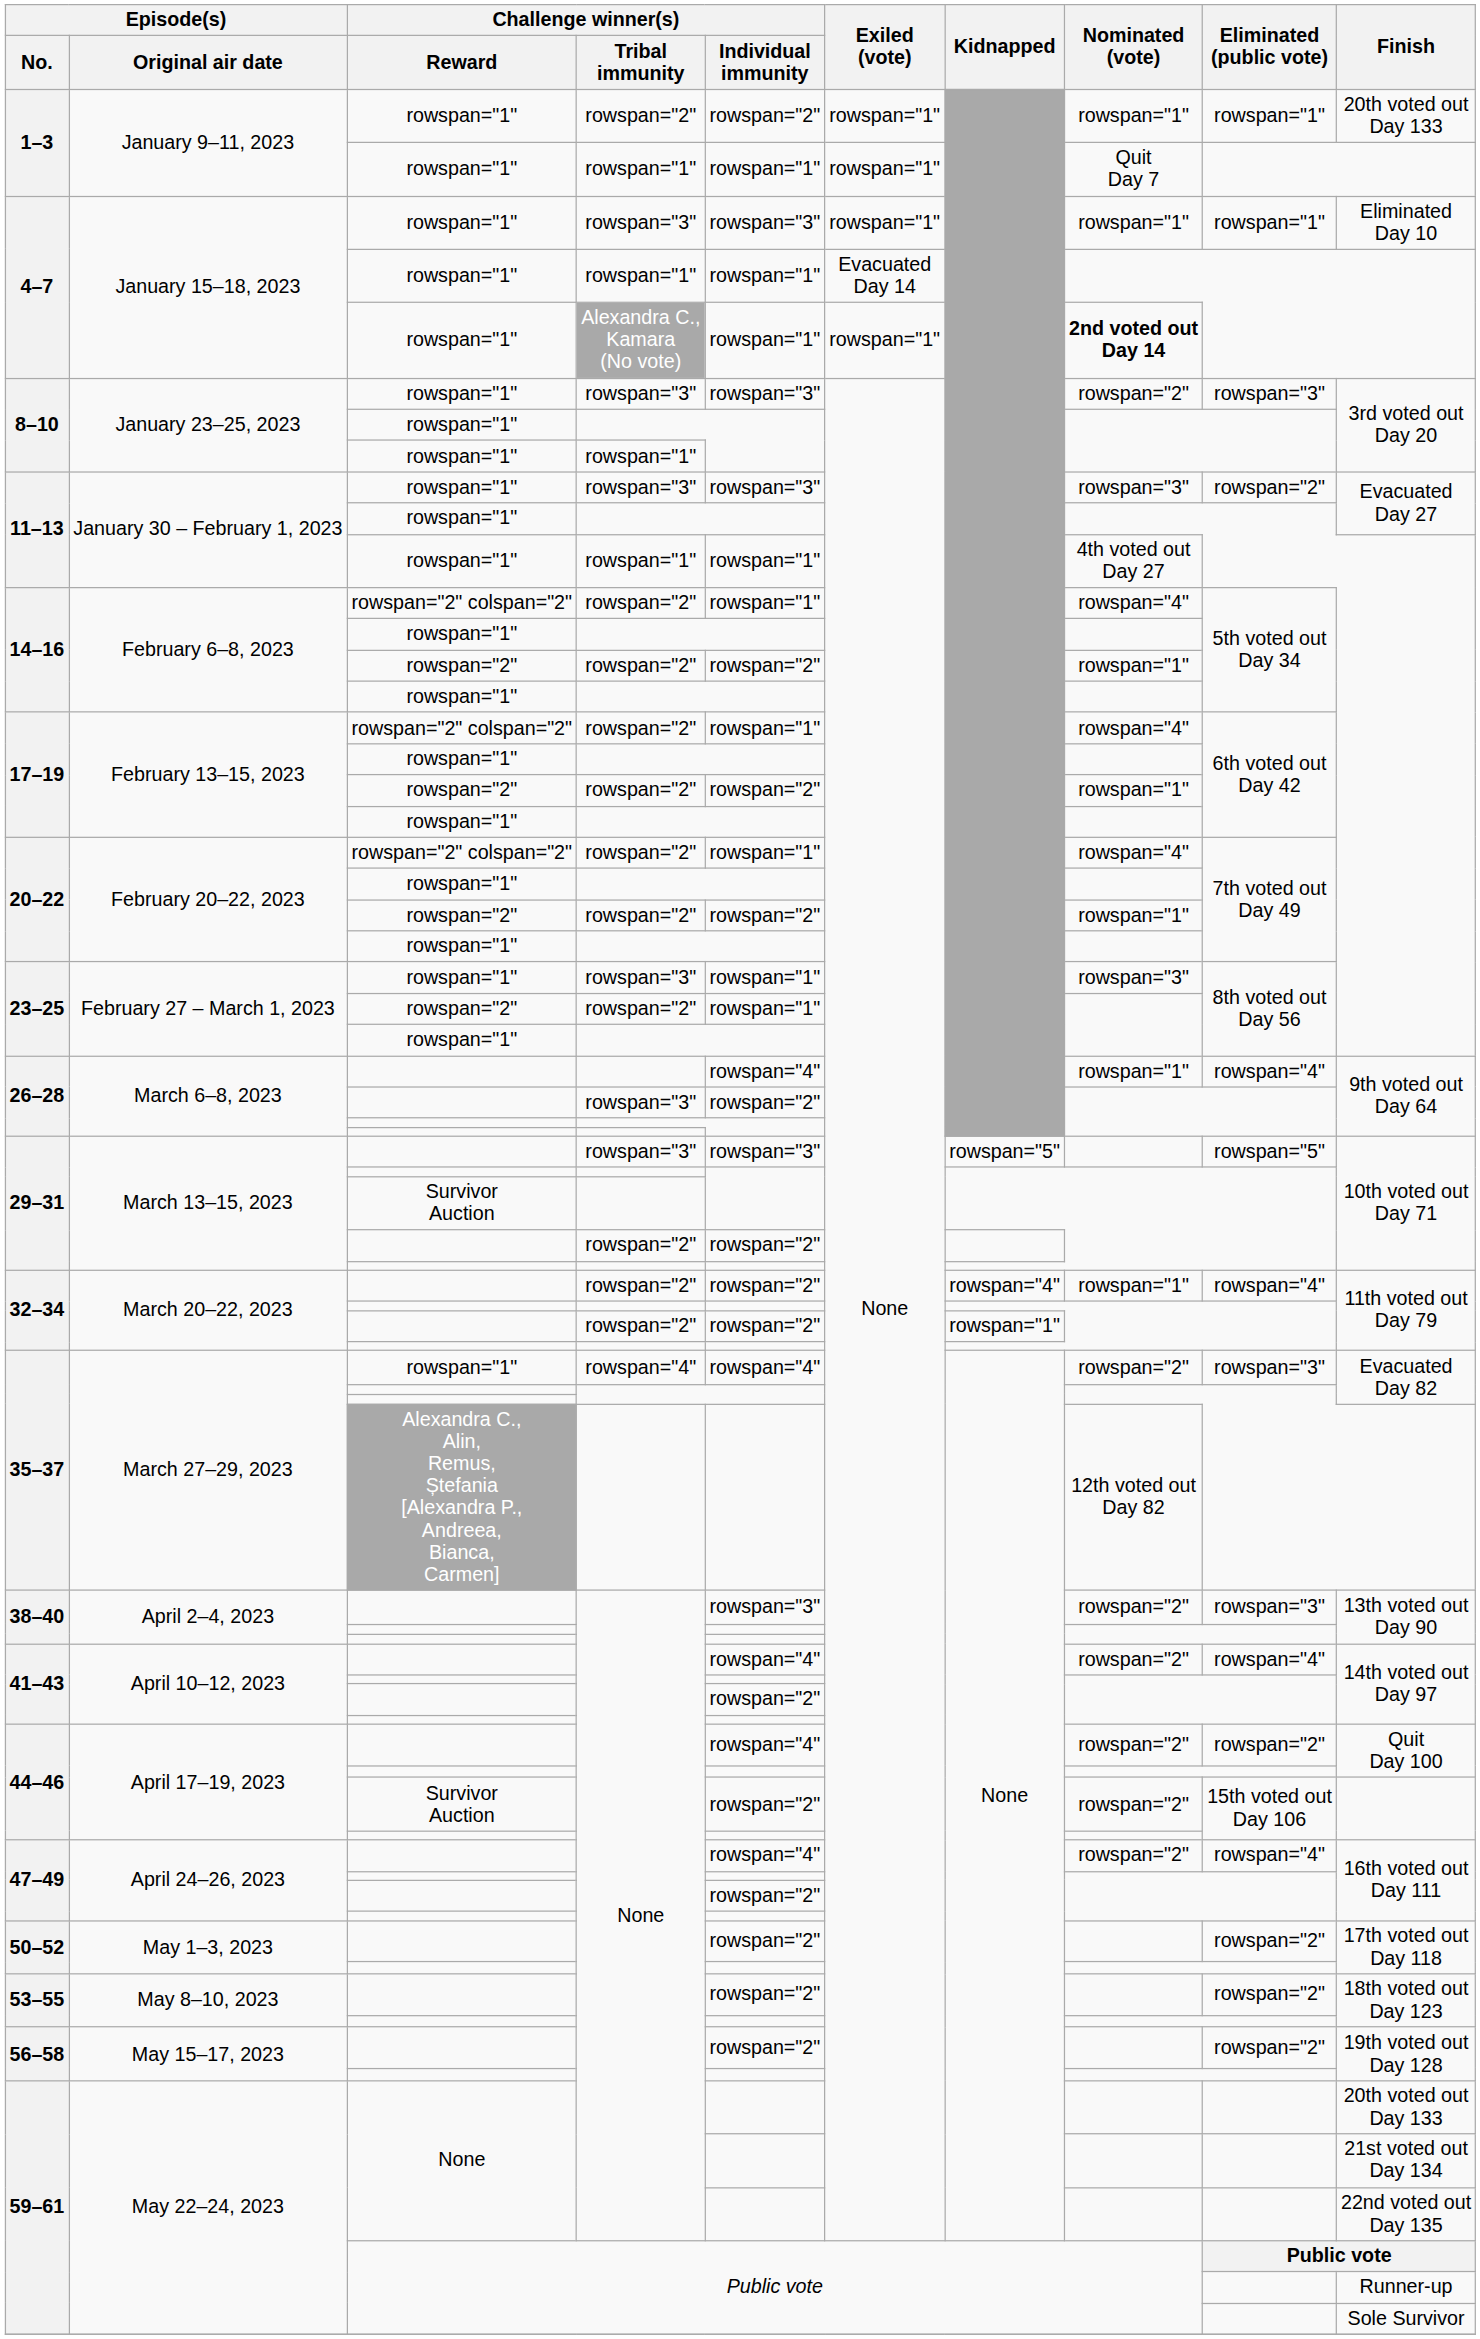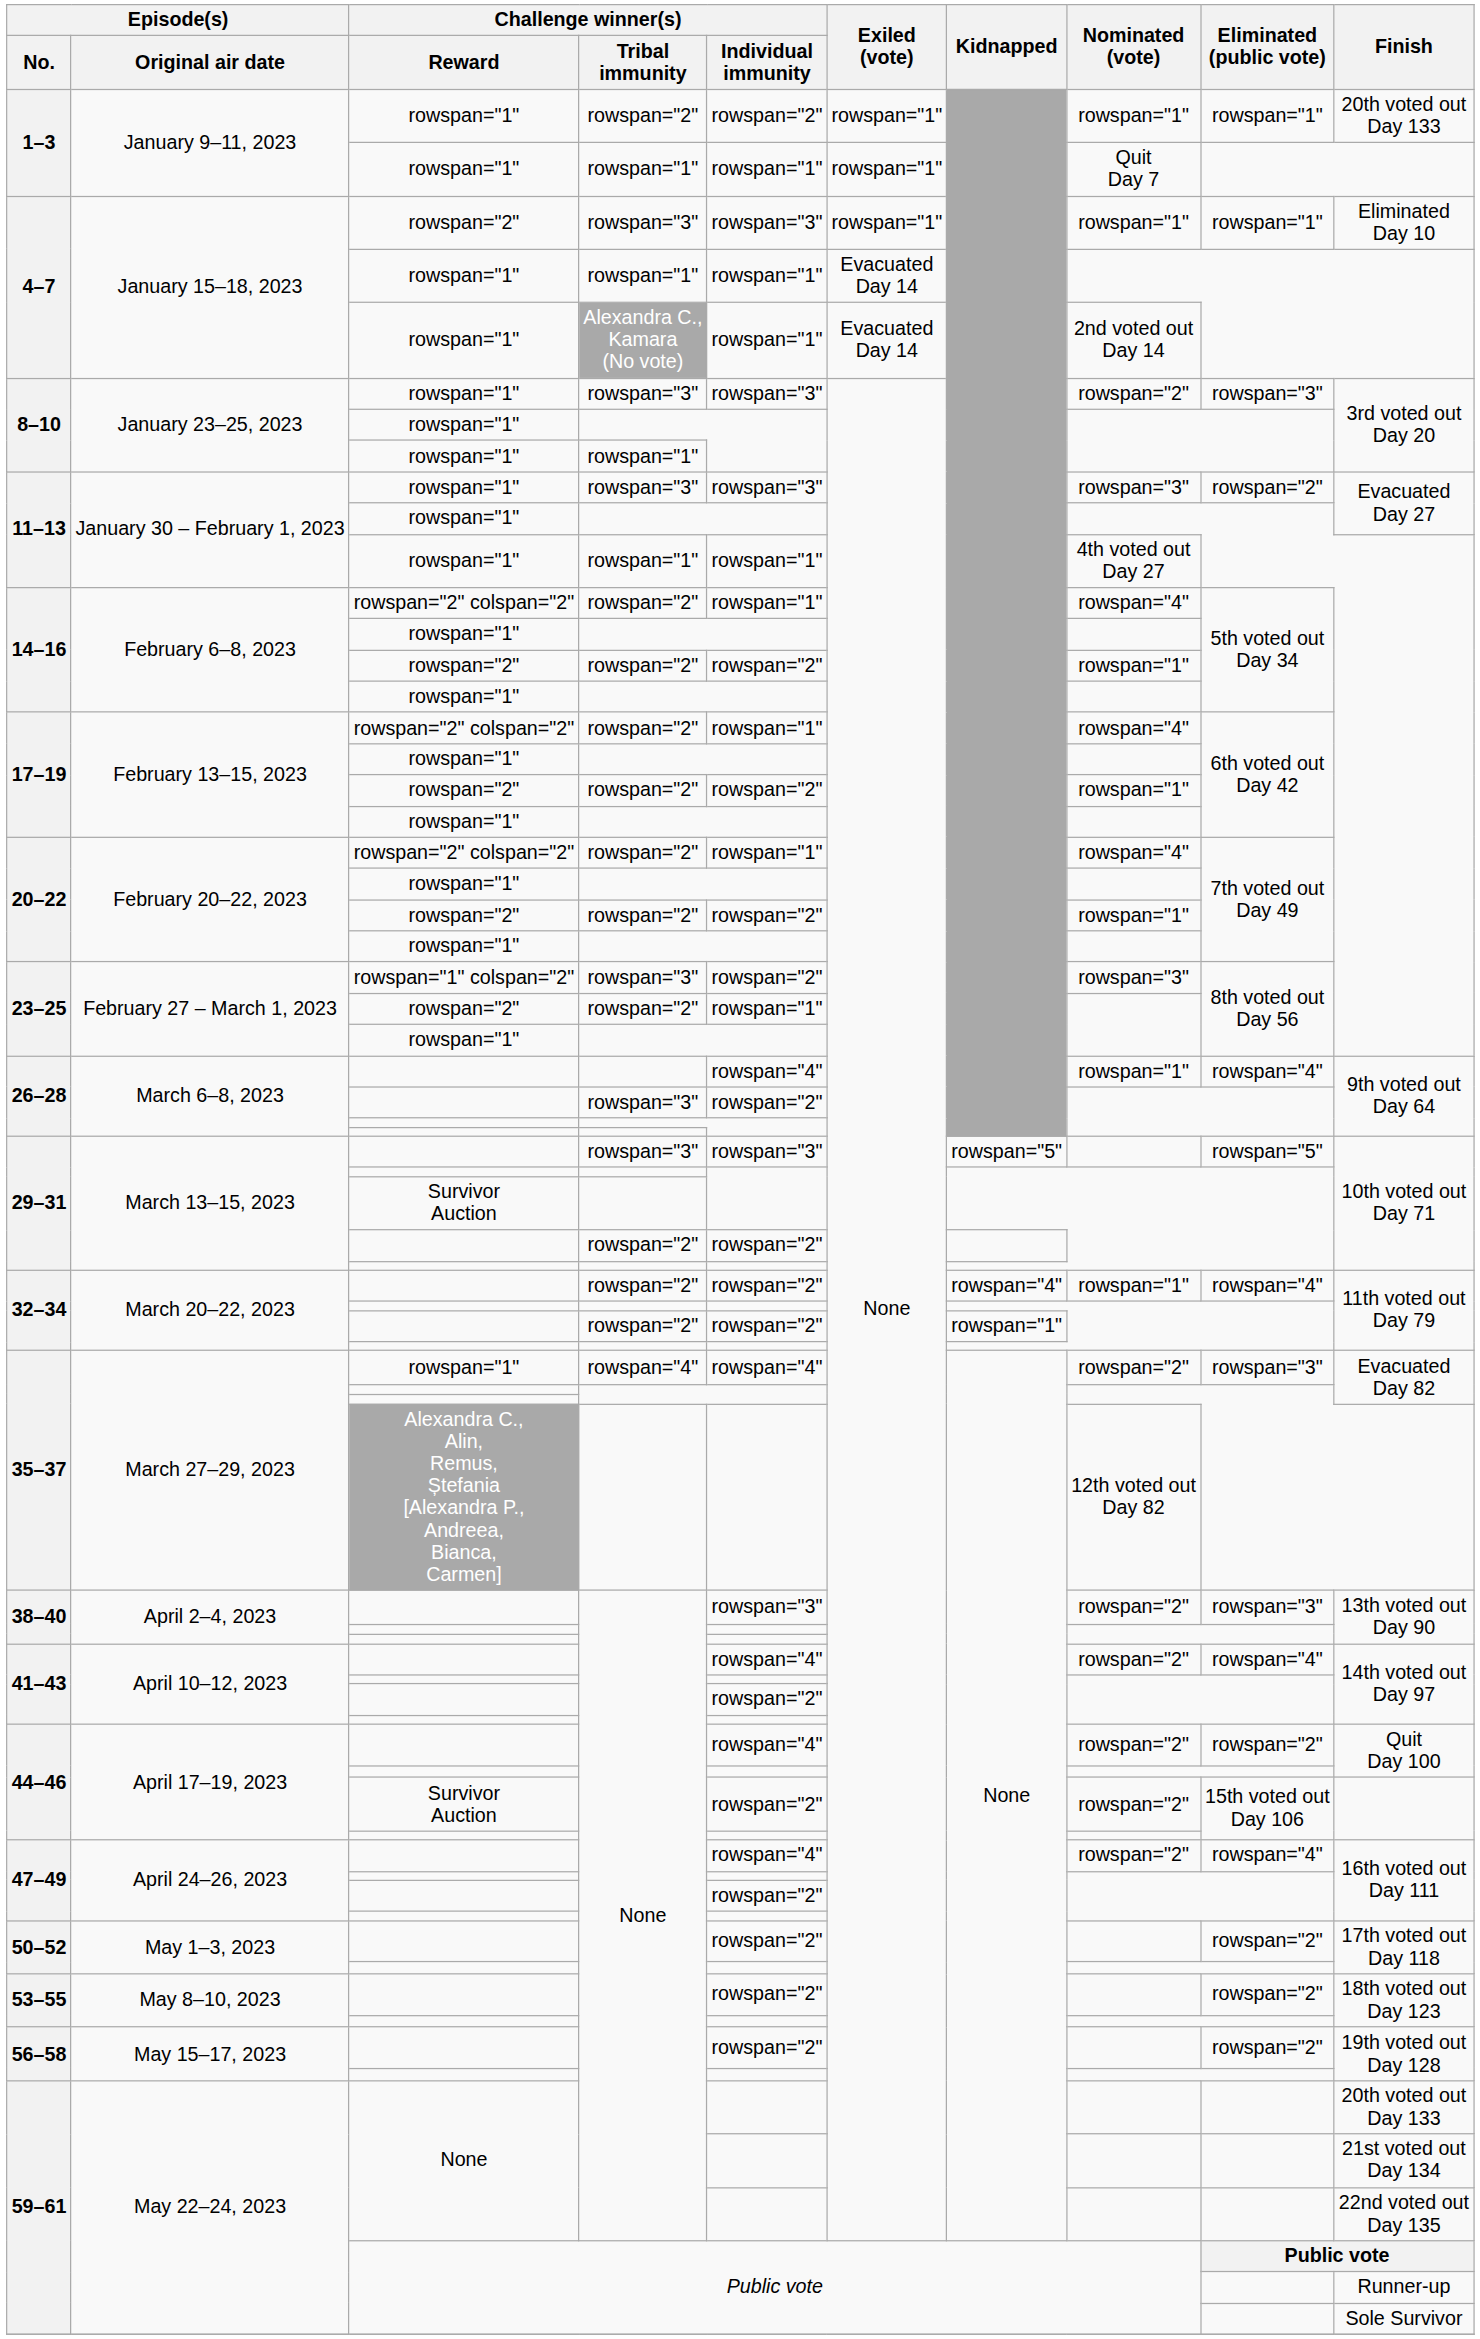(462, 222) rowspan="1" -> (464, 222) rowspan="2"
(885, 340) rowspan="1" -> (887, 340) Evacuated Day 14
(1134, 340) bold -> (1134, 340) normal
(462, 977) rowspan="1" -> (464, 977) rowspan="1" colspan="2"
(765, 977) rowspan="1" -> (767, 977) rowspan="2"
